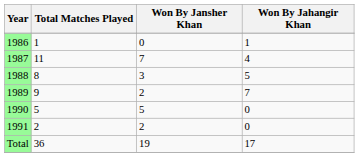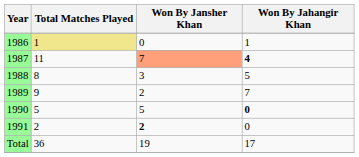(36, 42) no background -> (36, 42) khaki background
(142, 59) no background -> (142, 59) lightsalmon background
(247, 59) normal -> (247, 59) bold
(247, 110) normal -> (247, 110) bold
(142, 127) normal -> (142, 127) bold
